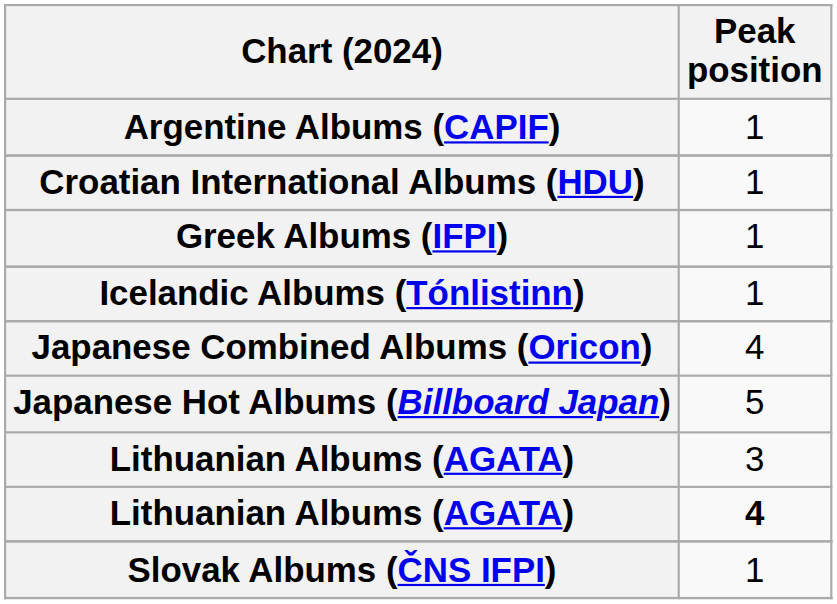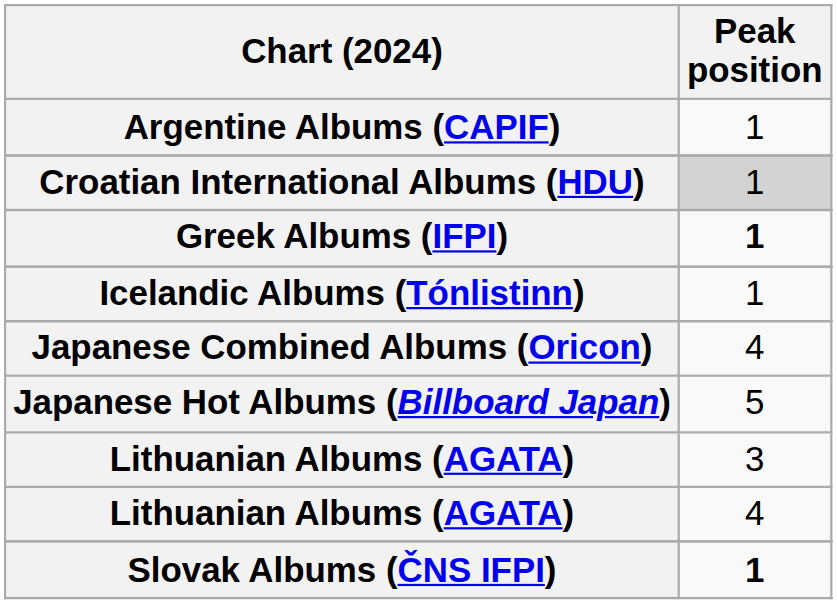(755, 182) no background -> (755, 182) lightgrey background
(755, 237) normal -> (755, 237) bold
(755, 513) bold -> (755, 513) normal
(755, 569) normal -> (755, 569) bold
